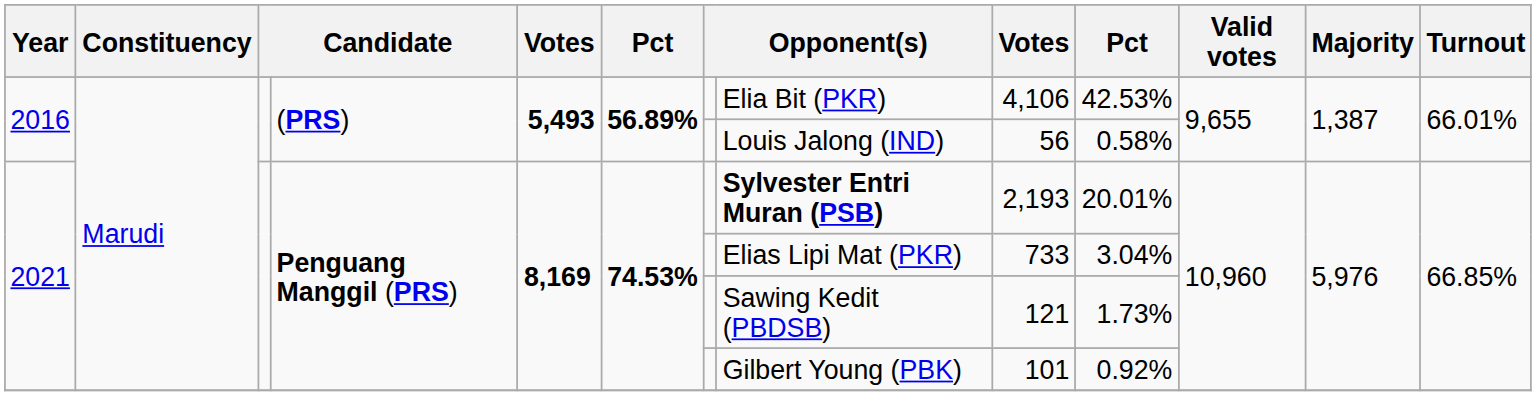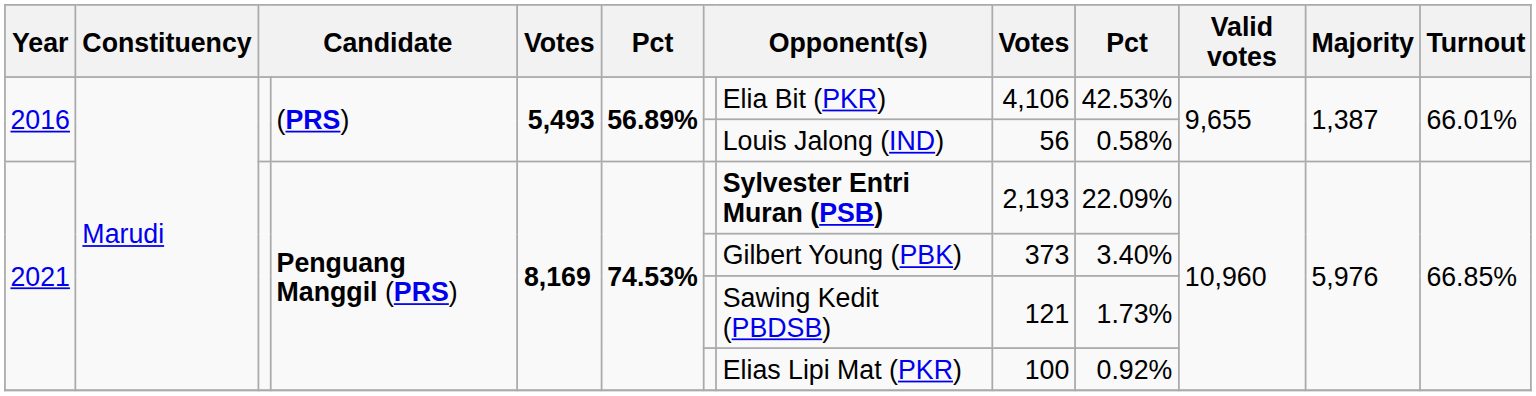(1127, 198) 20.01% -> (1127, 198) 22.09%
(842, 255) Elias Lipi Mat (PKR) -> (842, 255) Gilbert Young (PBK)
(1047, 255) 733 -> (1047, 255) 373
(1134, 255) 3.04% -> (1134, 255) 3.40%
(842, 370) Gilbert Young (PBK) -> (842, 370) Elias Lipi Mat (PKR)
(1047, 370) 101 -> (1047, 370) 100
